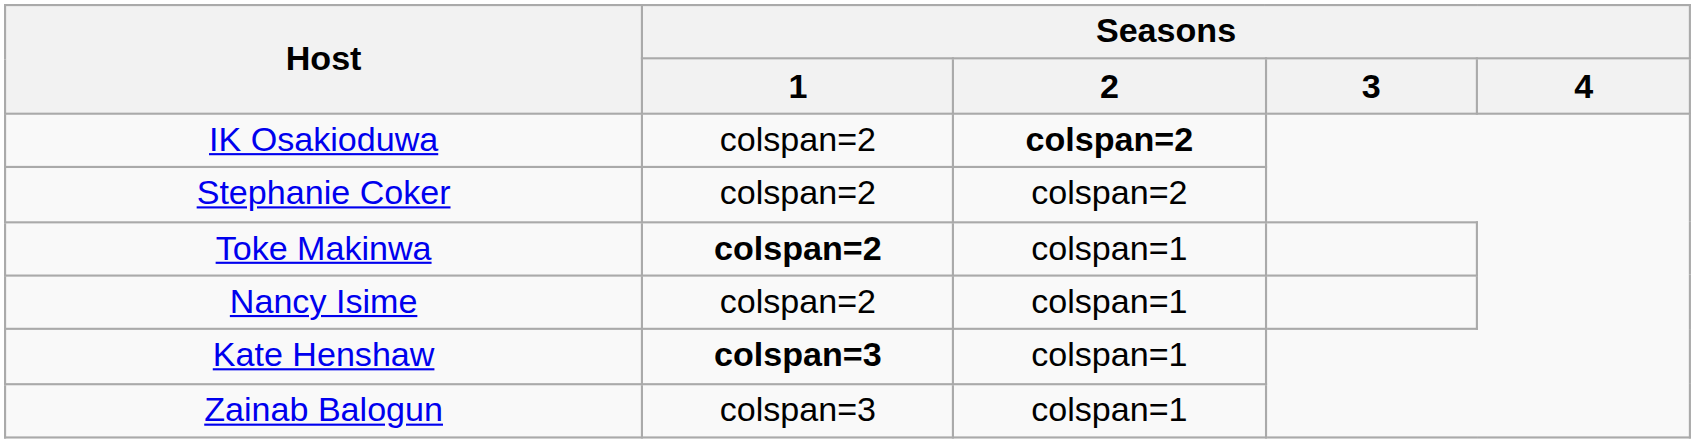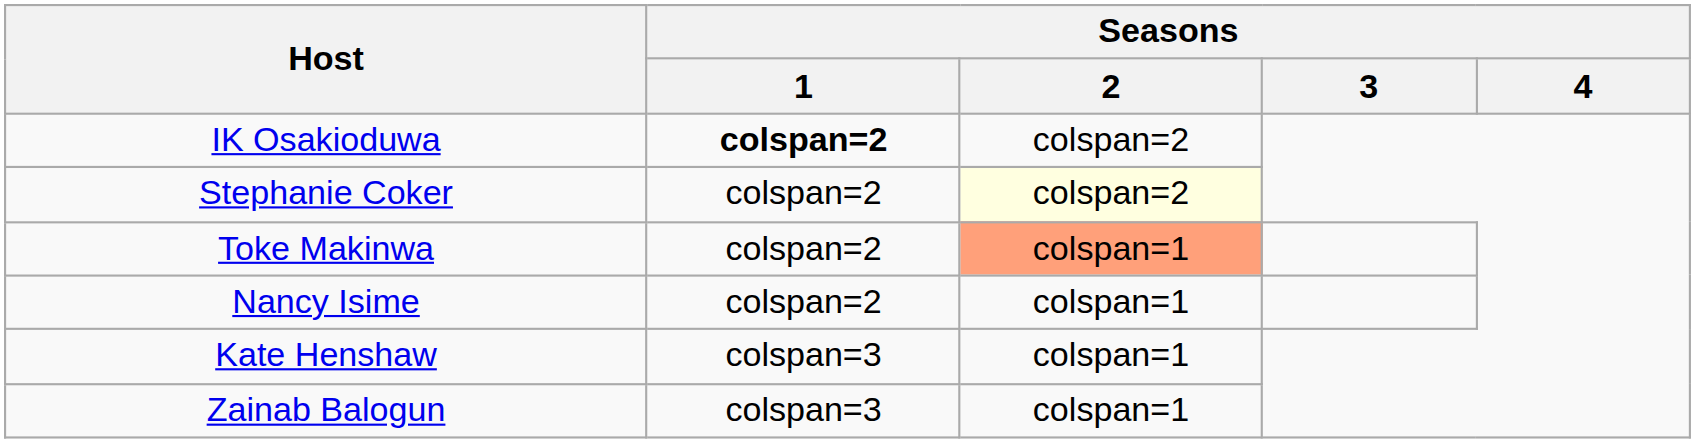(798, 139) normal -> (804, 139) bold
(1109, 139) bold -> (1111, 139) normal
(1109, 193) no background -> (1111, 193) lightyellow background
(798, 247) bold -> (804, 247) normal
(1109, 247) no background -> (1111, 247) lightsalmon background
(798, 355) bold -> (804, 355) normal
